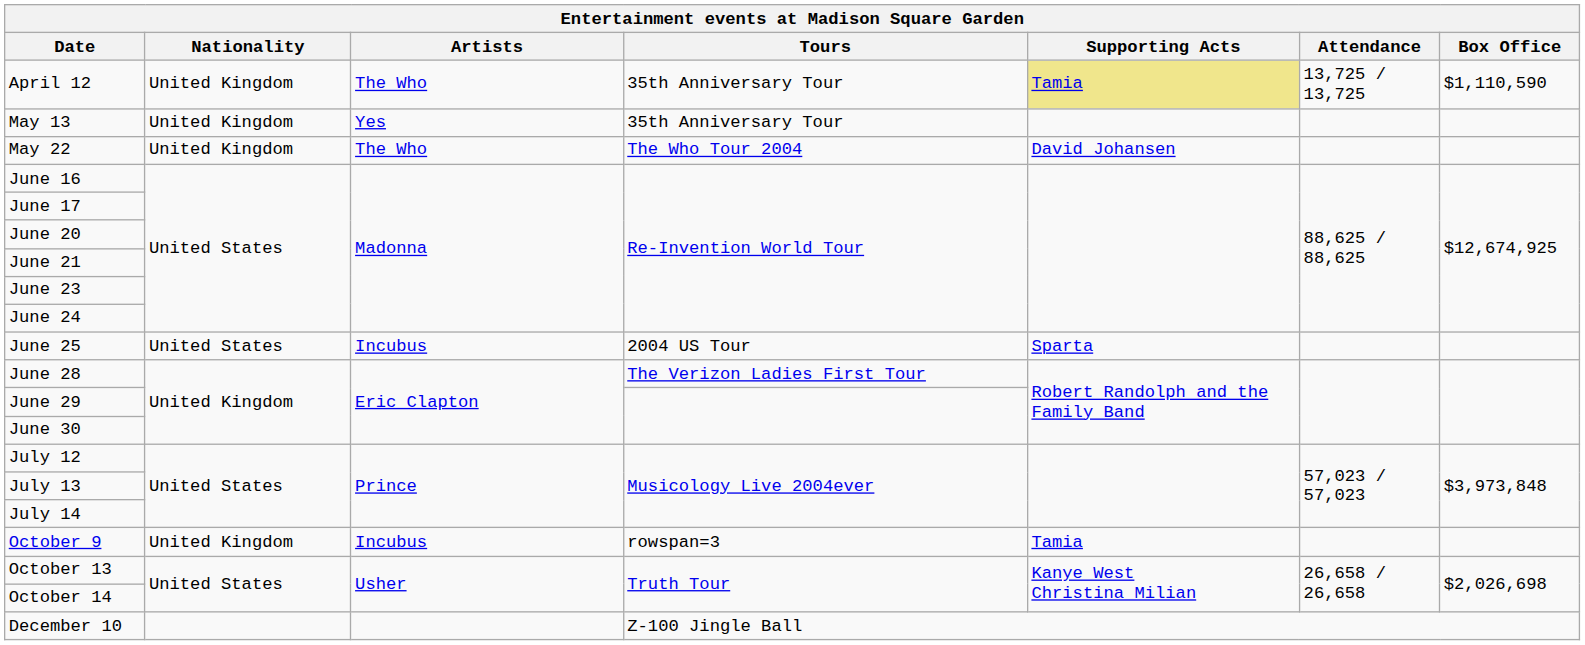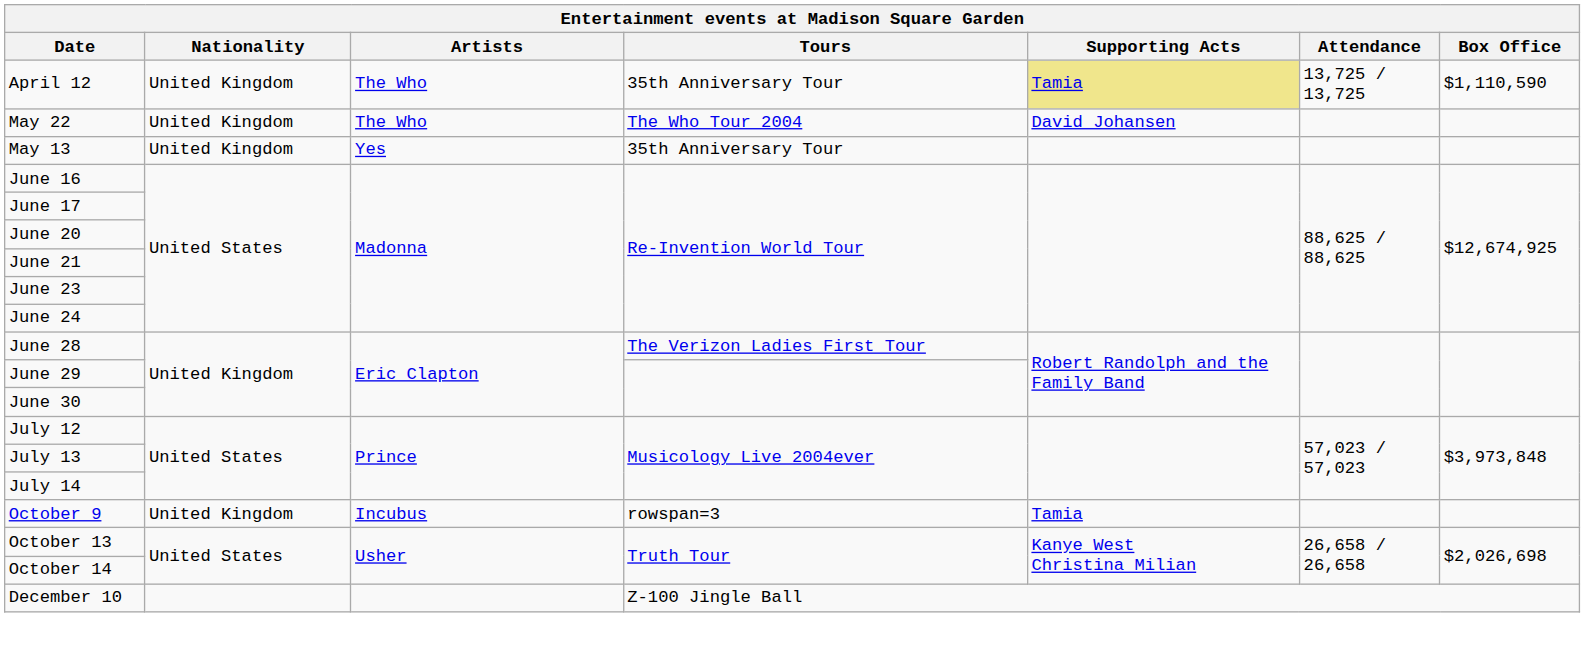rows swapped: (40, 122) <-> (40, 150)
- row: (45, 346)
